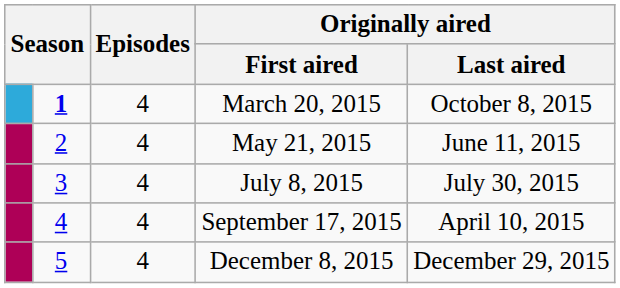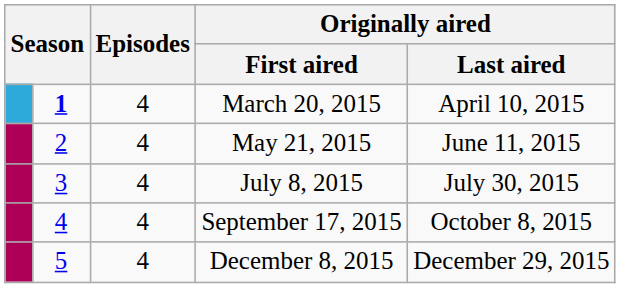(511, 103) October 8, 2015 -> (511, 103) April 10, 2015
(511, 222) April 10, 2015 -> (511, 222) October 8, 2015
